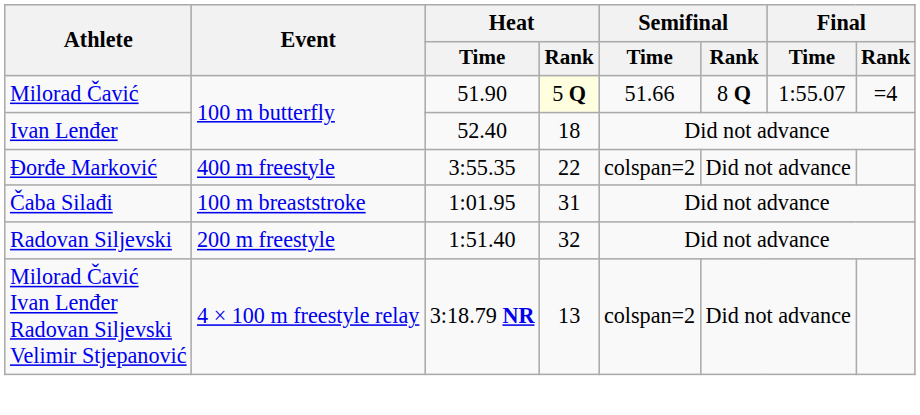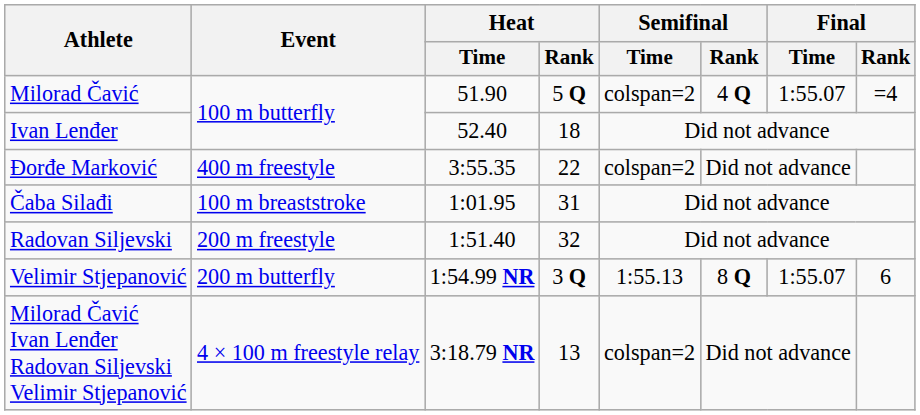(569, 94) lightyellow background -> (569, 94) no background
(650, 94) 51.66 -> (650, 94) colspan=2
(734, 94) 8 Q -> (734, 94) 4 Q
+ row: (98, 277)
